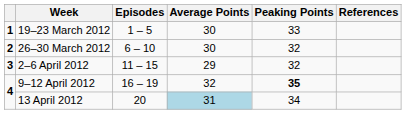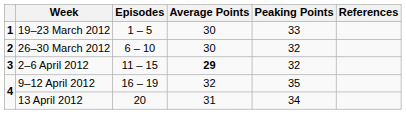(209, 65) normal -> (209, 65) bold
(294, 83) bold -> (294, 83) normal
(209, 100) lightblue background -> (209, 100) no background
